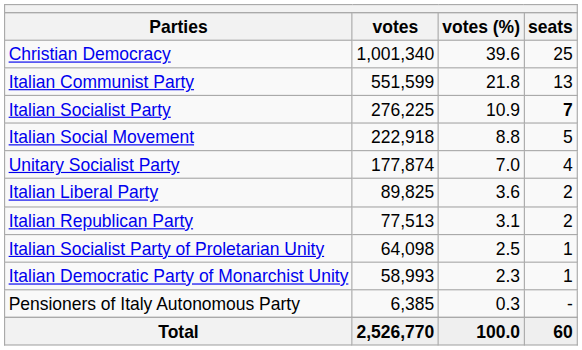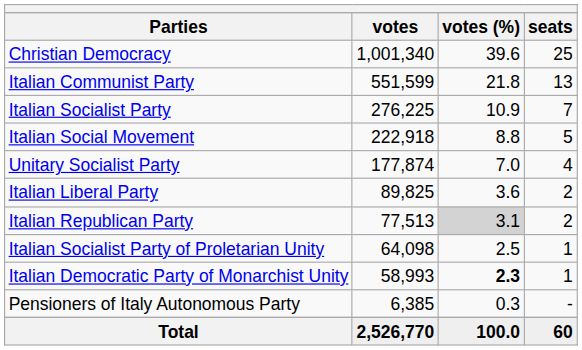(568, 110) bold -> (568, 110) normal
(508, 220) no background -> (508, 220) lightgrey background
(508, 276) normal -> (508, 276) bold
